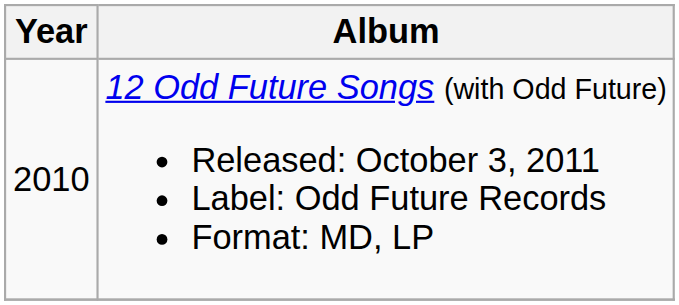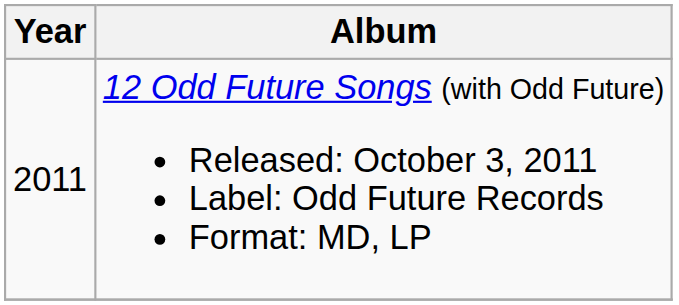(51, 178) 2010 -> (50, 178) 2011
